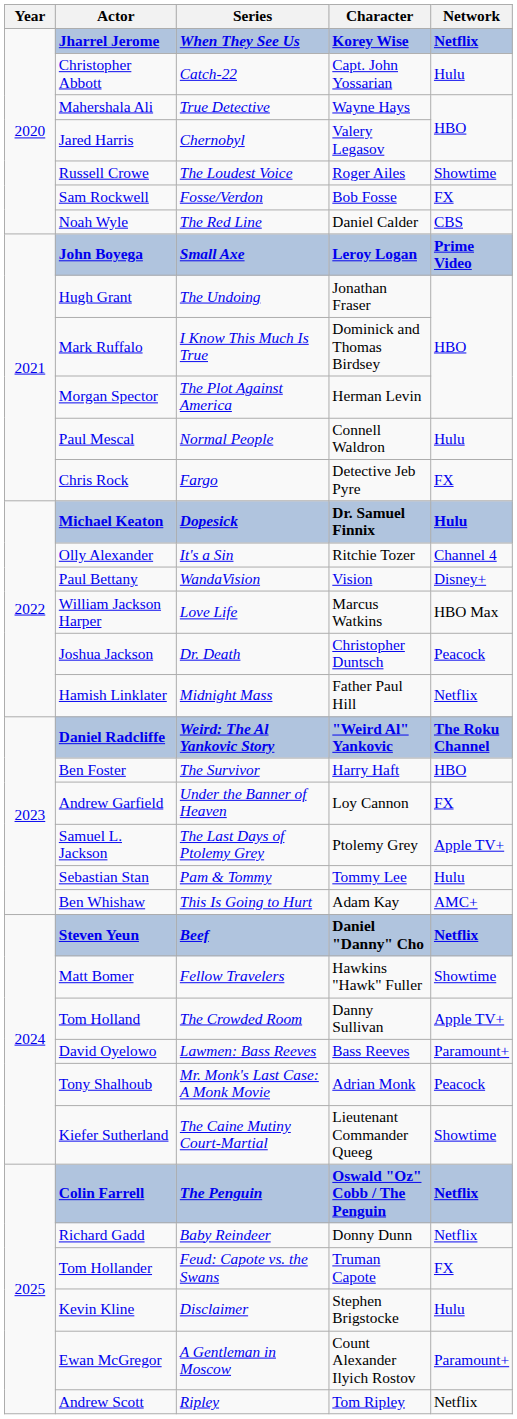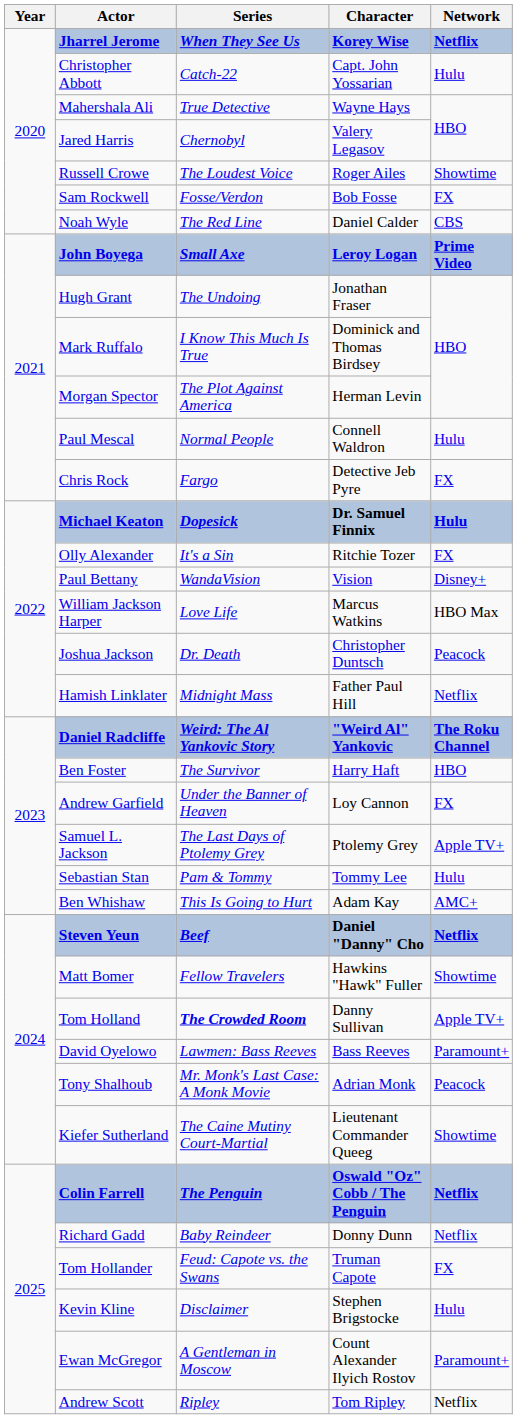(465, 554) Channel 4 -> (444, 554) FX
(241, 1018) normal -> (243, 1018) bold
